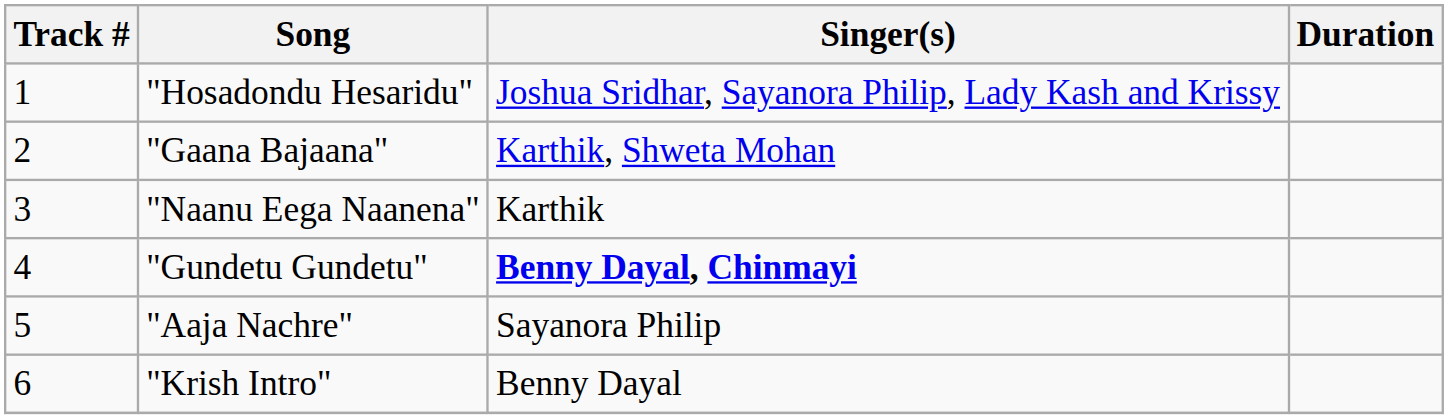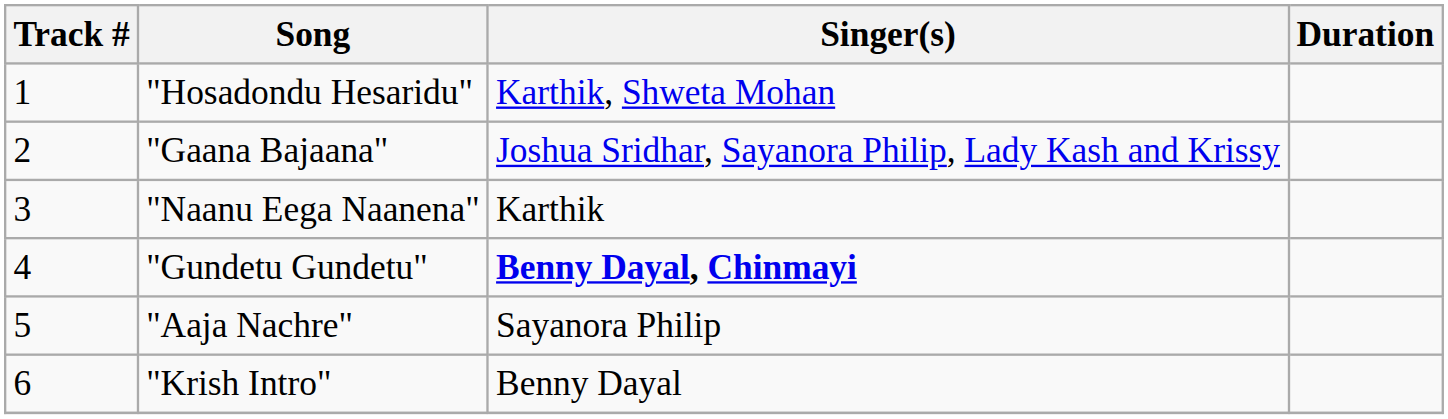(888, 92) Joshua Sridhar, Sayanora Philip, Lady Kash and Krissy -> (666, 92) Karthik, Shweta Mohan
(666, 150) Karthik, Shweta Mohan -> (888, 150) Joshua Sridhar, Sayanora Philip, Lady Kash and Krissy
